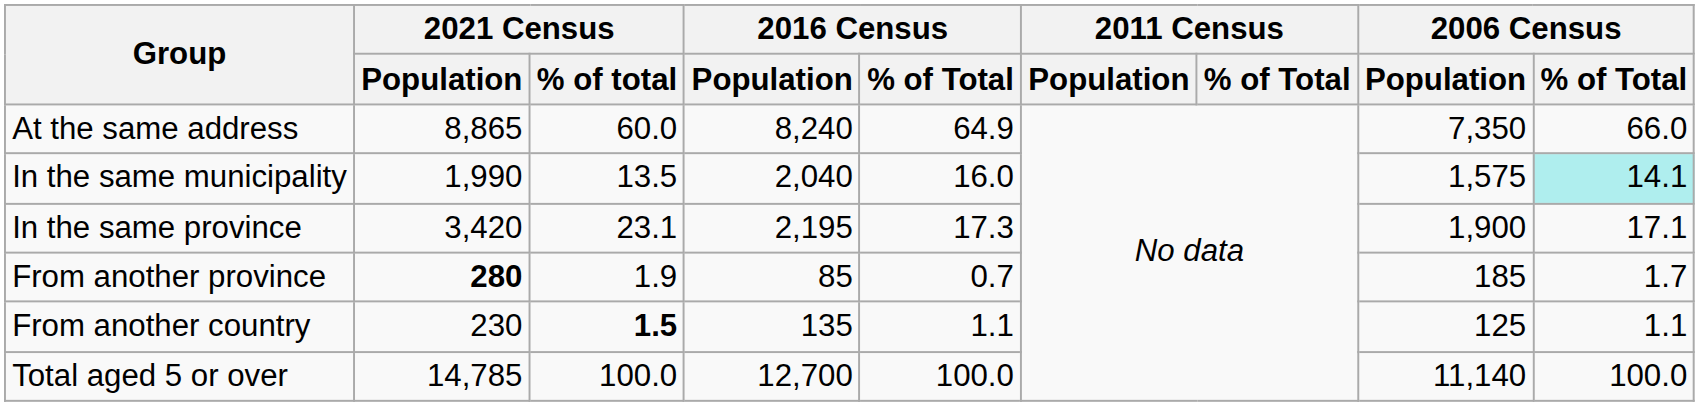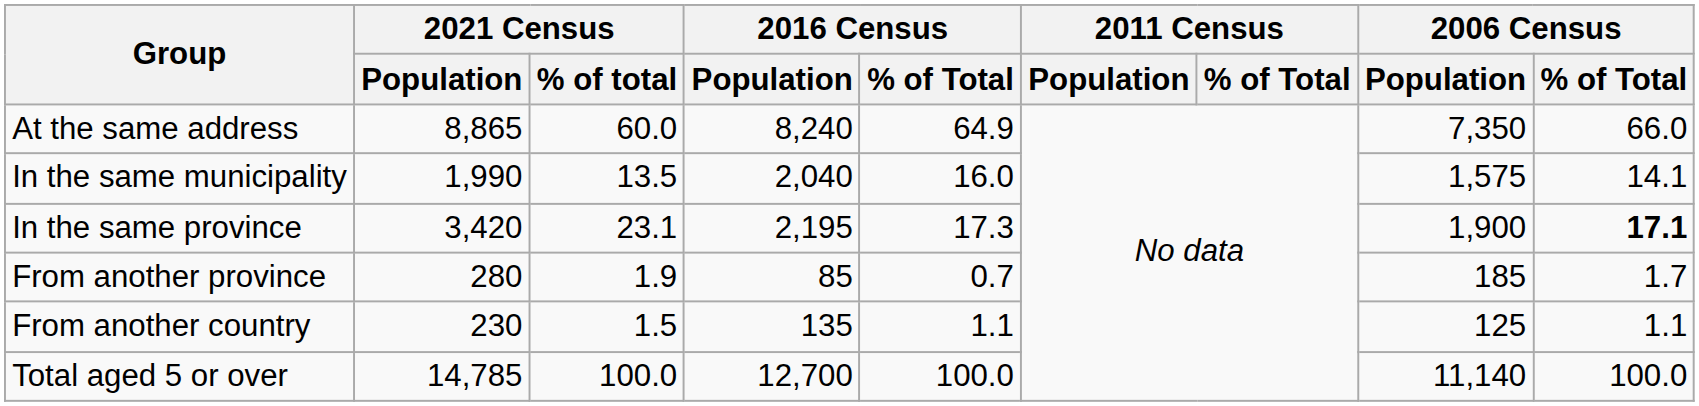(1657, 177) paleturquoise background -> (1657, 177) no background
(1657, 227) normal -> (1657, 227) bold
(496, 276) bold -> (496, 276) normal
(656, 326) bold -> (656, 326) normal
